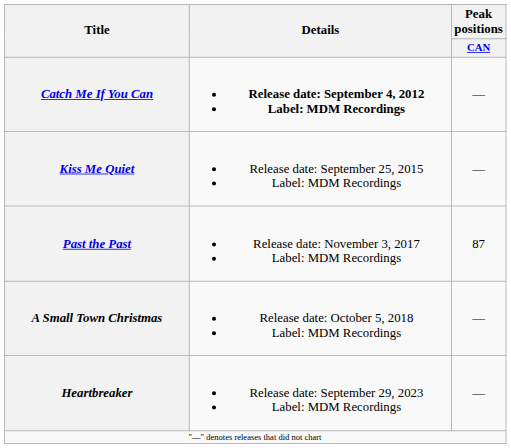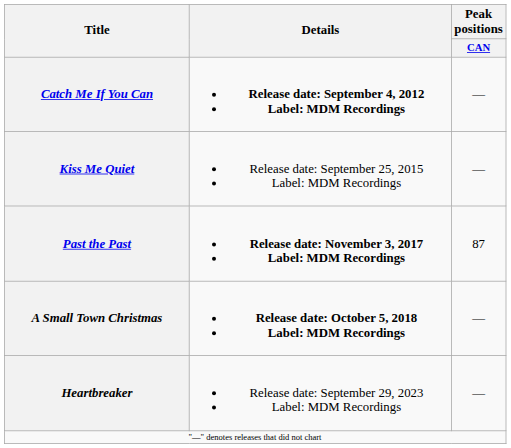(320, 251) normal -> (320, 251) bold
(320, 326) normal -> (320, 326) bold
